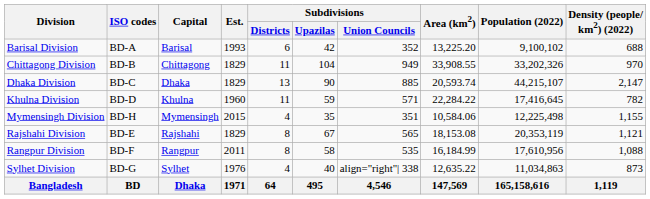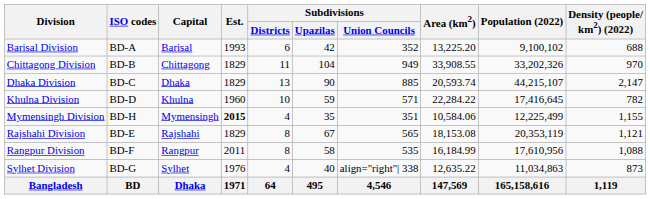(285, 99) 11 -> (284, 99) 10
(235, 116) normal -> (235, 116) bold
(539, 116) 12,225,498 -> (539, 116) 12,225,499
